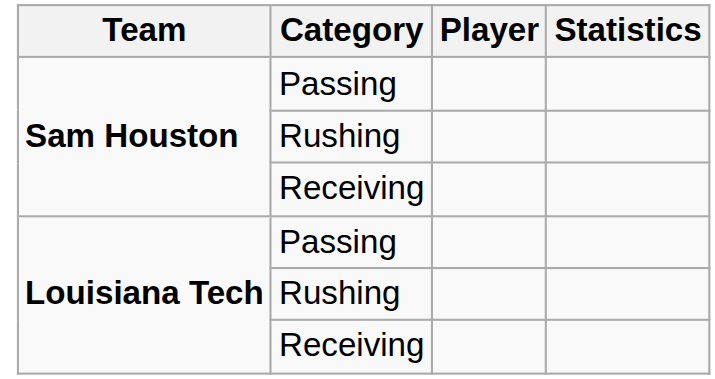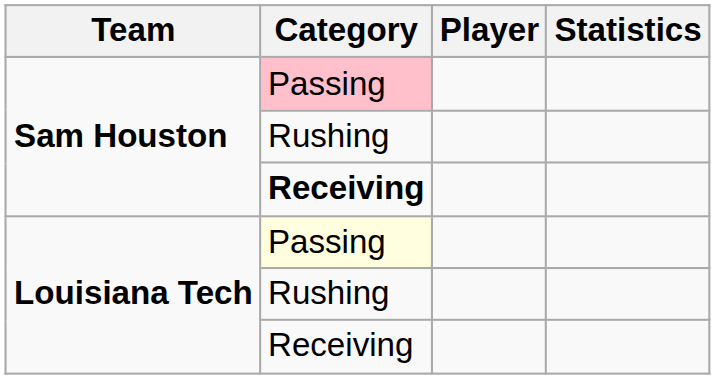(338, 83) no background -> (327, 83) pink background
(352, 188) normal -> (346, 188) bold
(338, 240) no background -> (327, 240) lightyellow background
